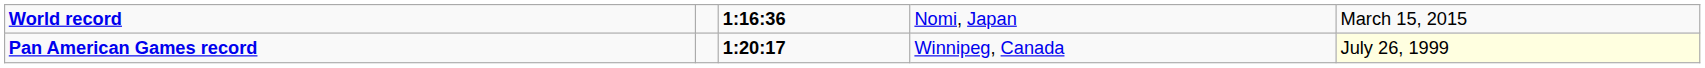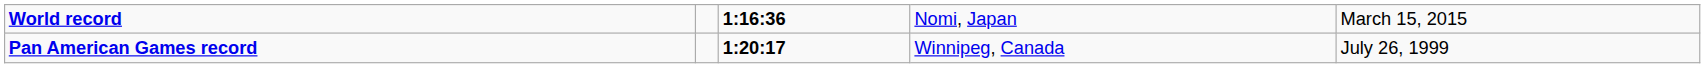(1395, 47) lightyellow background -> (1395, 47) no background
